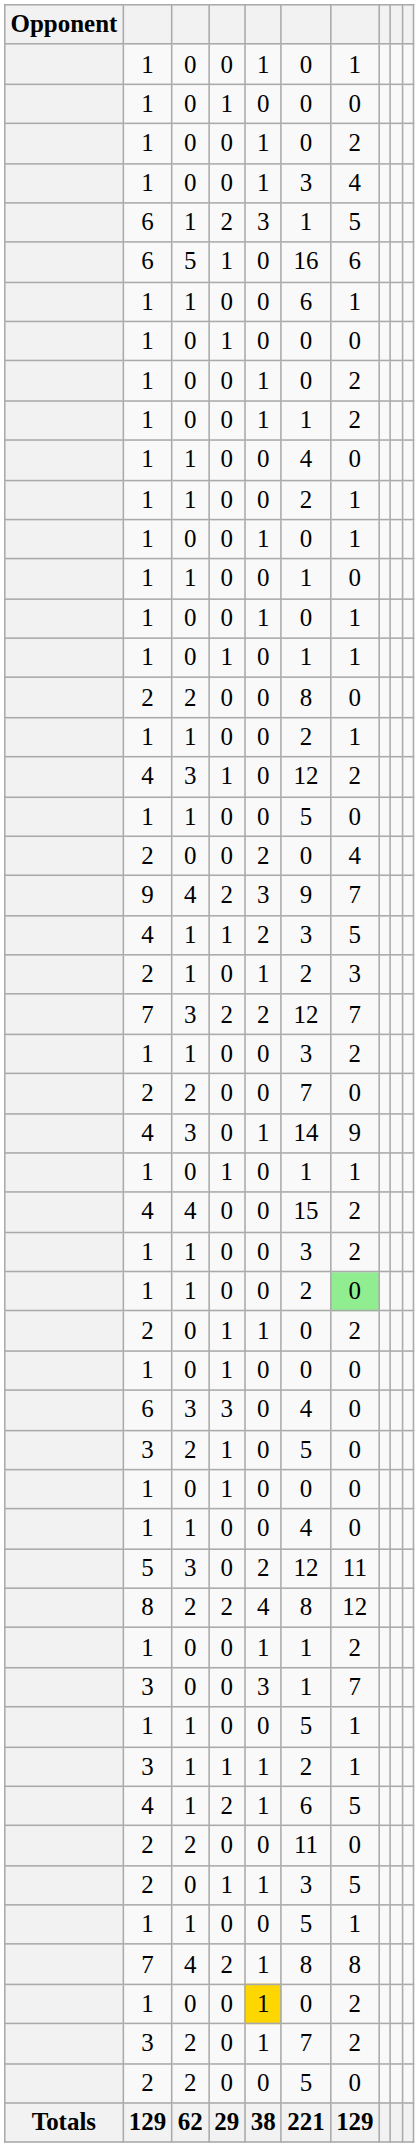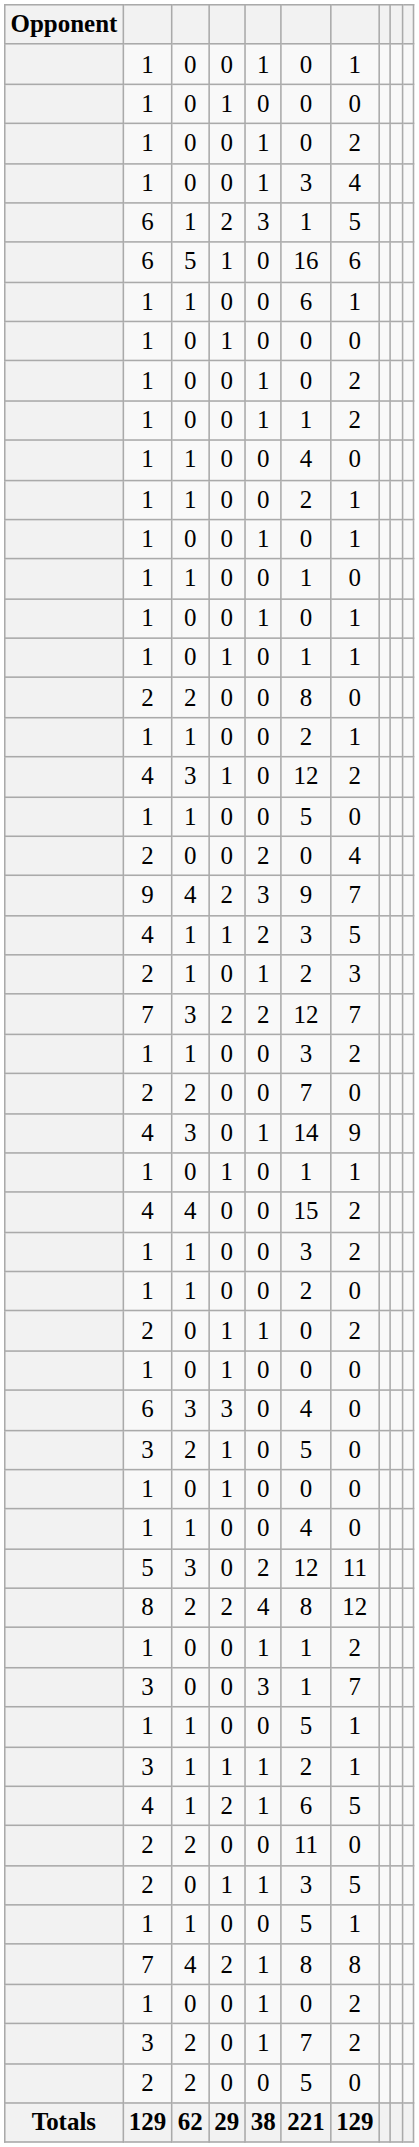(355, 1291) lightgreen background -> (355, 1291) no background
(263, 2003) gold background -> (263, 2003) no background
